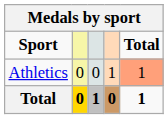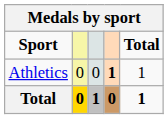(112, 71) normal -> (112, 71) bold
(142, 71) lightsalmon background -> (142, 71) no background
